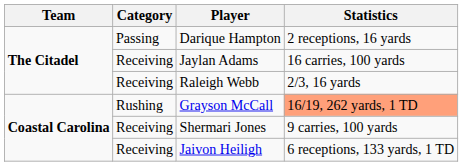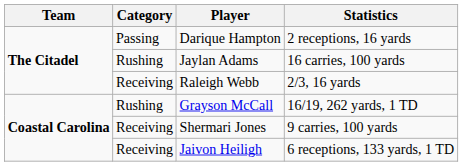(145, 60) Receiving -> (139, 60) Rushing
(353, 105) lightsalmon background -> (353, 105) no background
